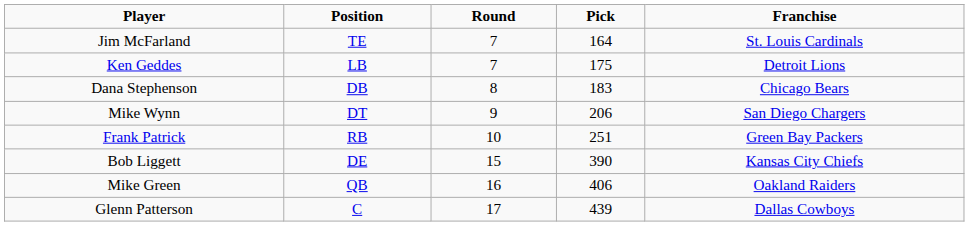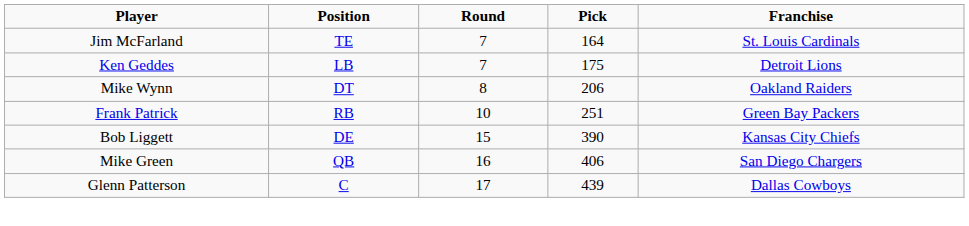- row: (144, 88)
(494, 112) 9 -> (483, 88) 8
(804, 112) San Diego Chargers -> (801, 88) Oakland Raiders
(804, 185) Oakland Raiders -> (801, 161) San Diego Chargers
